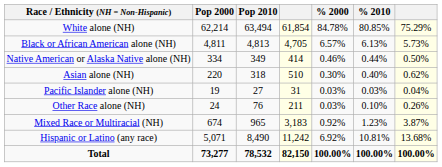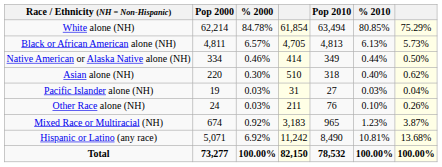columns swapped: (258, 12) <-> (332, 12)
